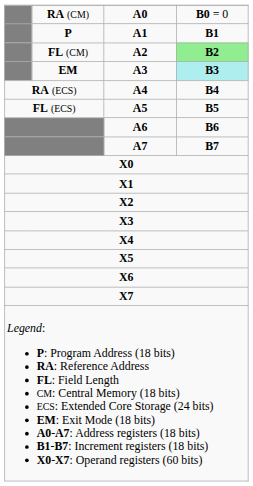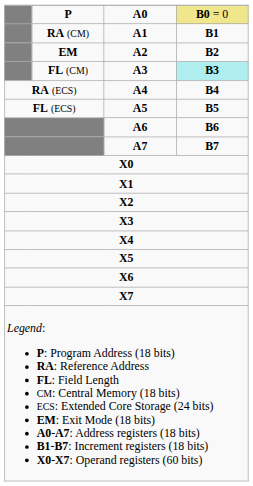(68, 14) RA (CM) -> (68, 14) P
(212, 14) no background -> (212, 14) khaki background
(68, 33) P -> (68, 33) RA (CM)
(68, 52) FL (CM) -> (68, 52) EM
(212, 52) lightgreen background -> (212, 52) no background
(68, 71) EM -> (68, 71) FL (CM)
